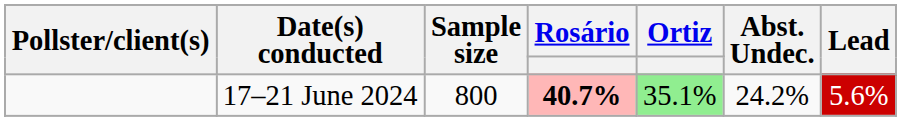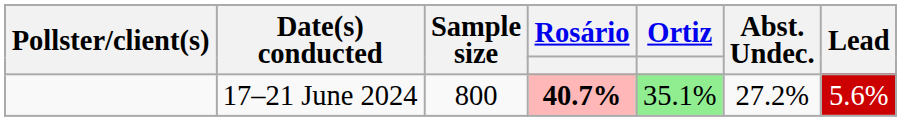(772, 95) 24.2% -> (772, 95) 27.2%
